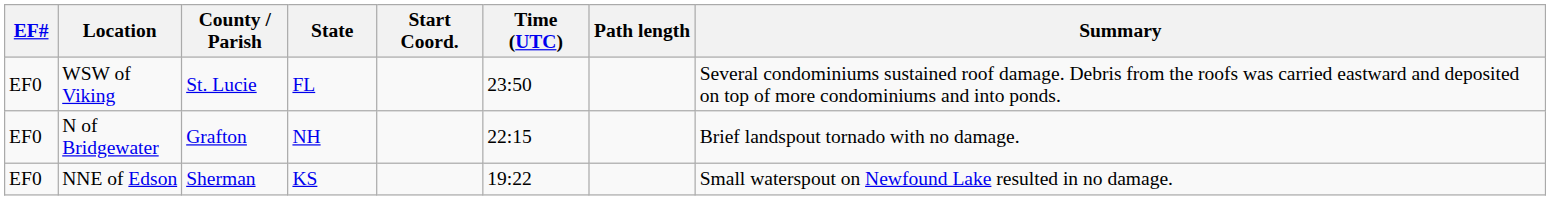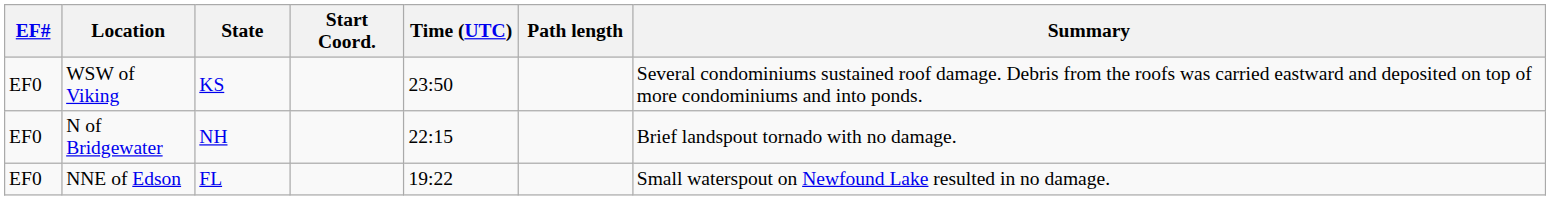- column: (235, 30)
(304, 83) FL -> (212, 83) KS
(305, 178) KS -> (211, 178) FL
